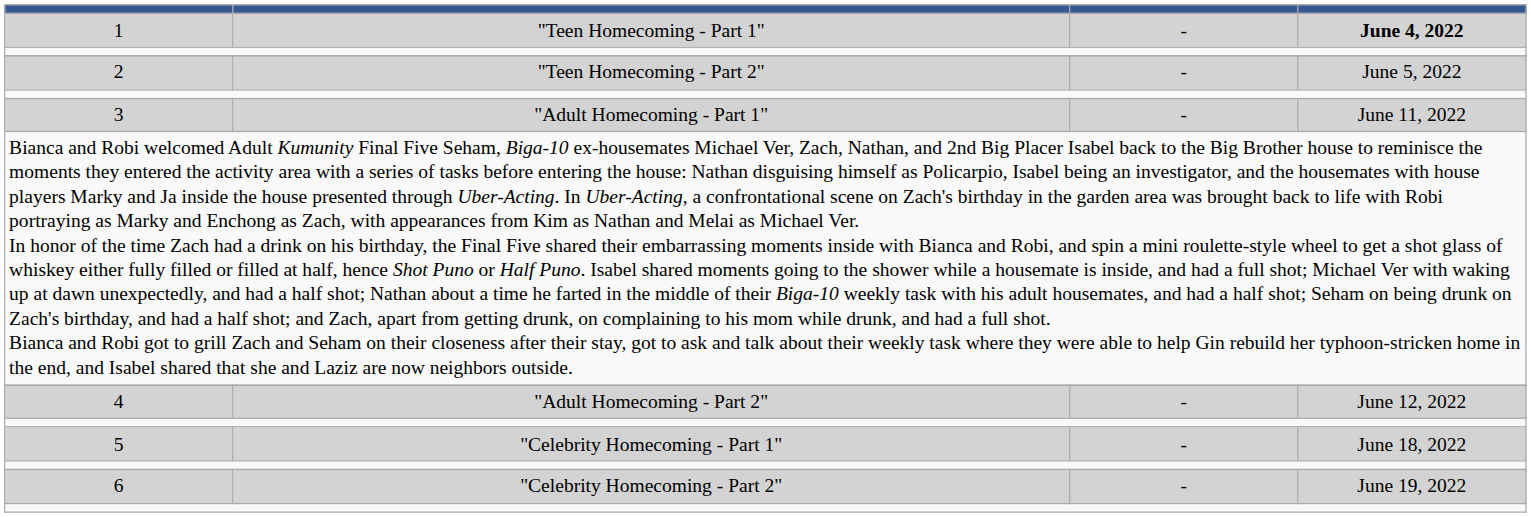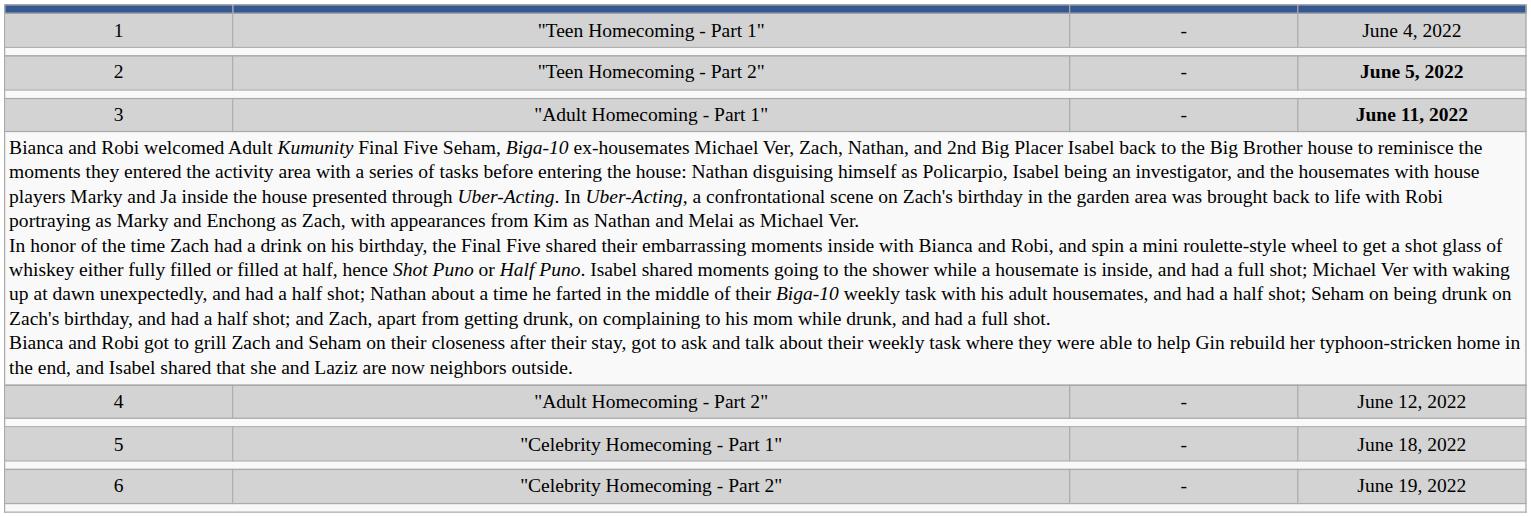(1412, 30) bold -> (1412, 30) normal
(1412, 72) normal -> (1412, 72) bold
(1412, 114) normal -> (1412, 114) bold
